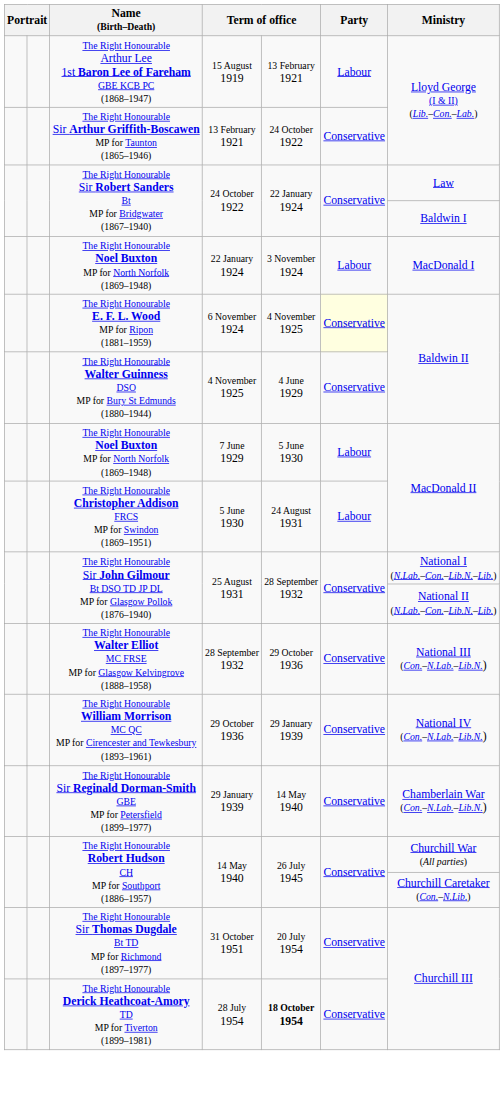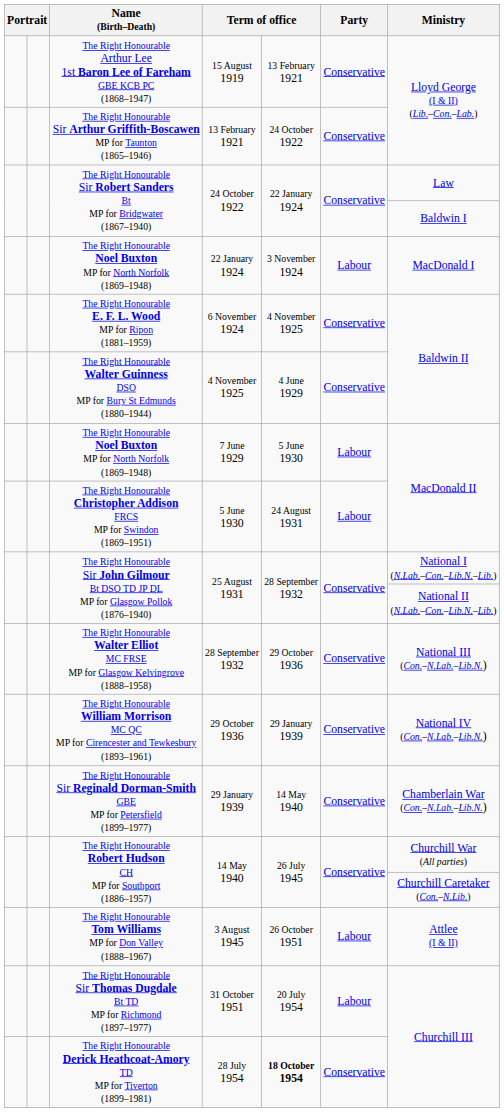(354, 71) Labour -> (354, 71) Conservative
(354, 323) lightyellow background -> (354, 323) no background
+ row: (126, 936)
(354, 943) Conservative -> (354, 1001) Labour
